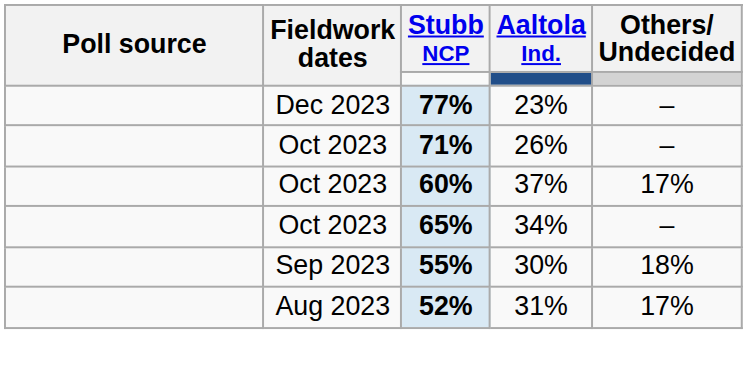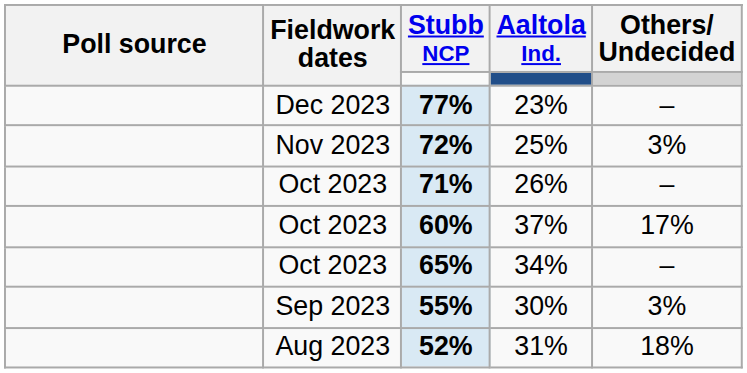+ row: (446, 145)
(667, 265) 18% -> (667, 306) 3%
(667, 306) 17% -> (667, 346) 18%
